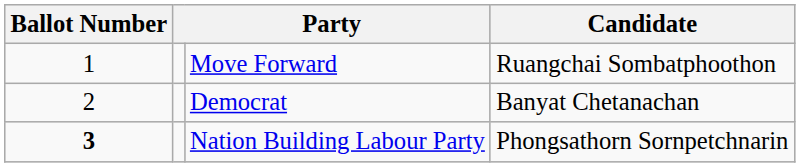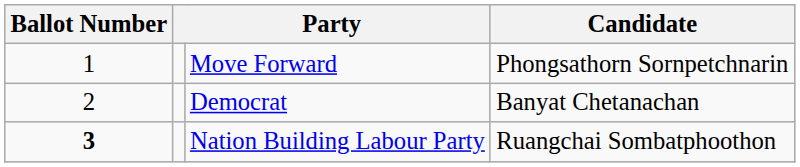(636, 63) Ruangchai Sombatphoothon -> (642, 63) Phongsathorn Sornpetchnarin
(642, 141) Phongsathorn Sornpetchnarin -> (636, 141) Ruangchai Sombatphoothon
